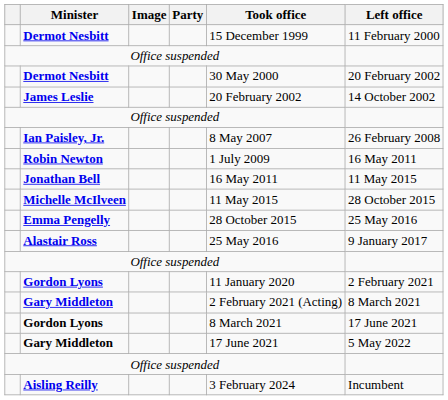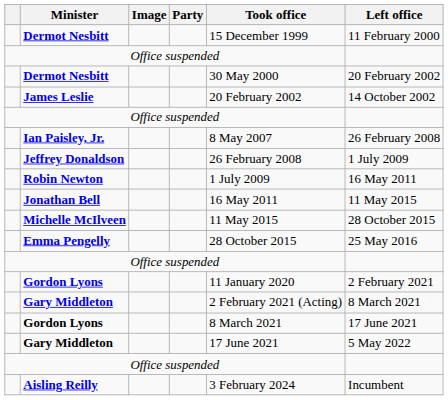+ row: (12, 159)
- row: (12, 241)
